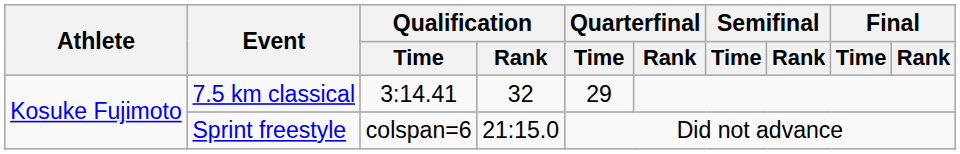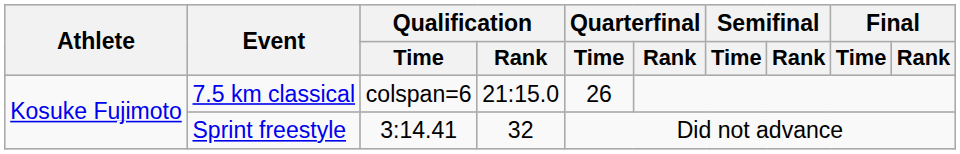(419, 94) 3:14.41 -> (419, 94) colspan=6
(521, 94) 32 -> (521, 94) 21:15.0
(599, 94) 29 -> (599, 94) 26
(419, 131) colspan=6 -> (419, 131) 3:14.41
(521, 131) 21:15.0 -> (521, 131) 32
